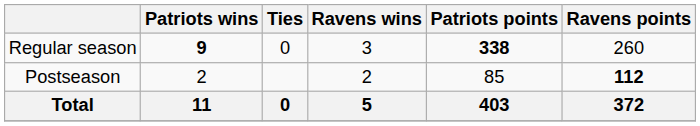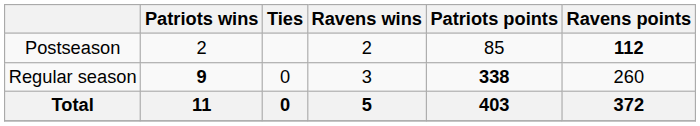rows swapped: (73, 47) <-> (73, 76)
